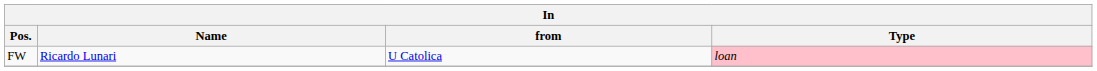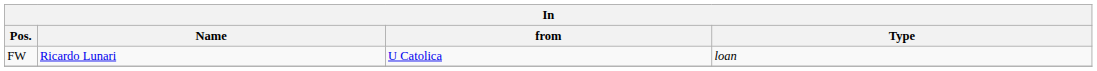(726, 56) pink background -> (726, 56) no background
